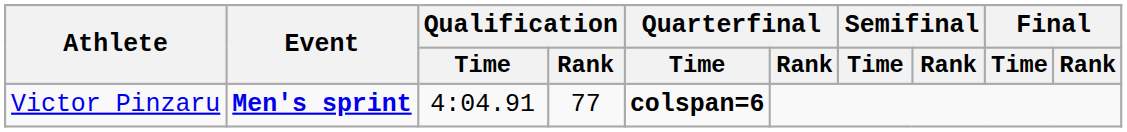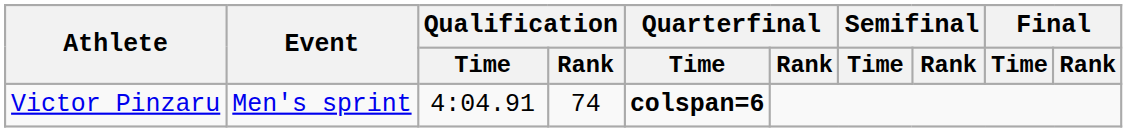(322, 105) bold -> (322, 105) normal
(586, 105) 77 -> (586, 105) 74
